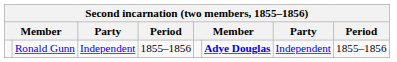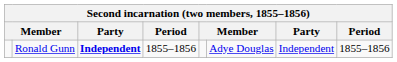(108, 48) normal -> (110, 48) bold
(237, 48) bold -> (241, 48) normal
